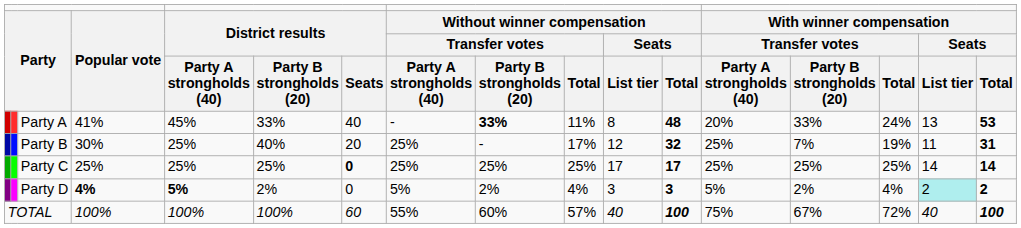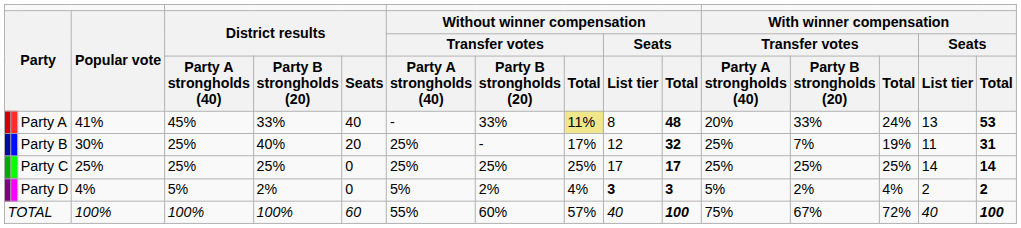(493, 122) bold -> (493, 122) normal
(581, 122) no background -> (581, 122) khaki background
(349, 167) bold -> (349, 167) normal
(85, 189) bold -> (85, 189) normal
(178, 189) bold -> (178, 189) normal
(611, 189) normal -> (611, 189) bold
(926, 189) paleturquoise background -> (926, 189) no background
